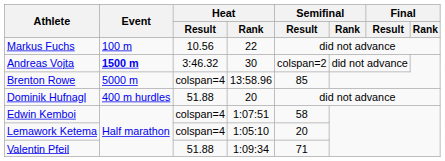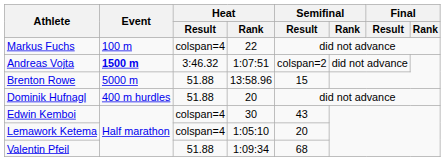(200, 46) 10.56 -> (200, 46) colspan=4
(251, 64) 30 -> (251, 64) 1:07:51
(200, 81) colspan=4 -> (200, 81) 51.88
(302, 81) 85 -> (302, 81) 15
(251, 115) 1:07:51 -> (251, 115) 30
(302, 115) 58 -> (302, 115) 43
(302, 149) 71 -> (302, 149) 68
